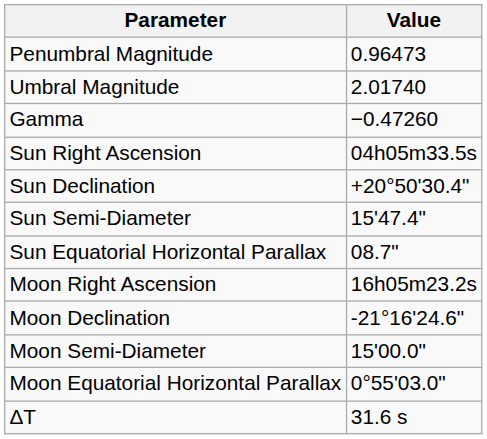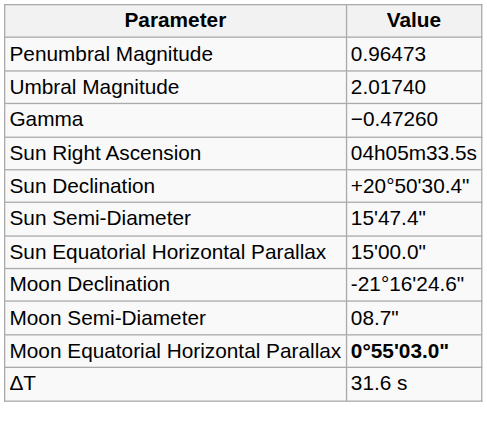(375, 251) 08.7" -> (388, 251) 15'00.0"
- row: (113, 284)
(388, 350) 15'00.0" -> (375, 317) 08.7"
(398, 383) normal -> (400, 350) bold
